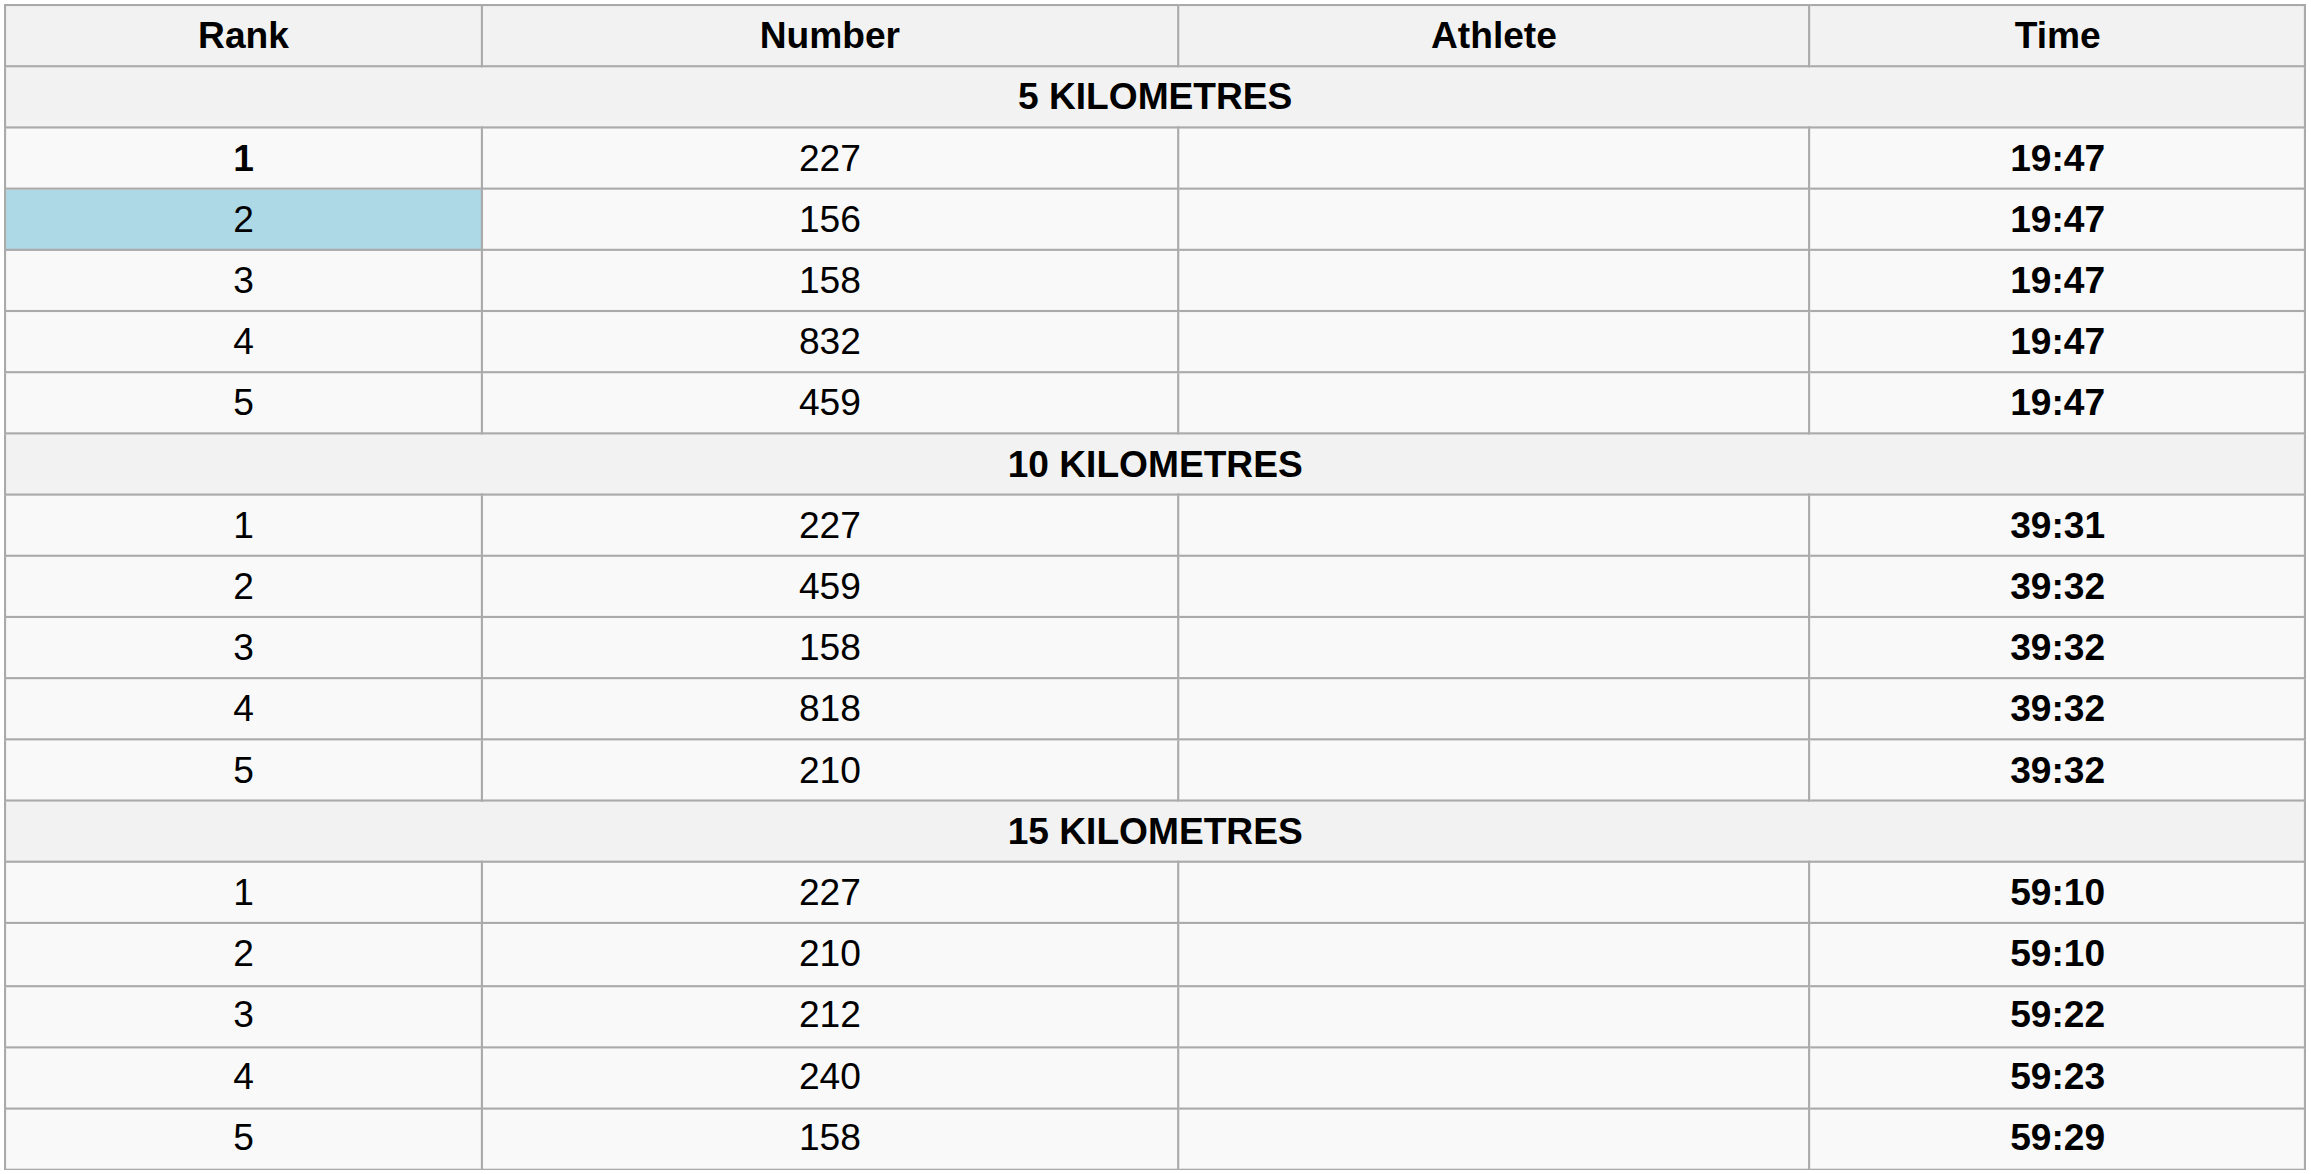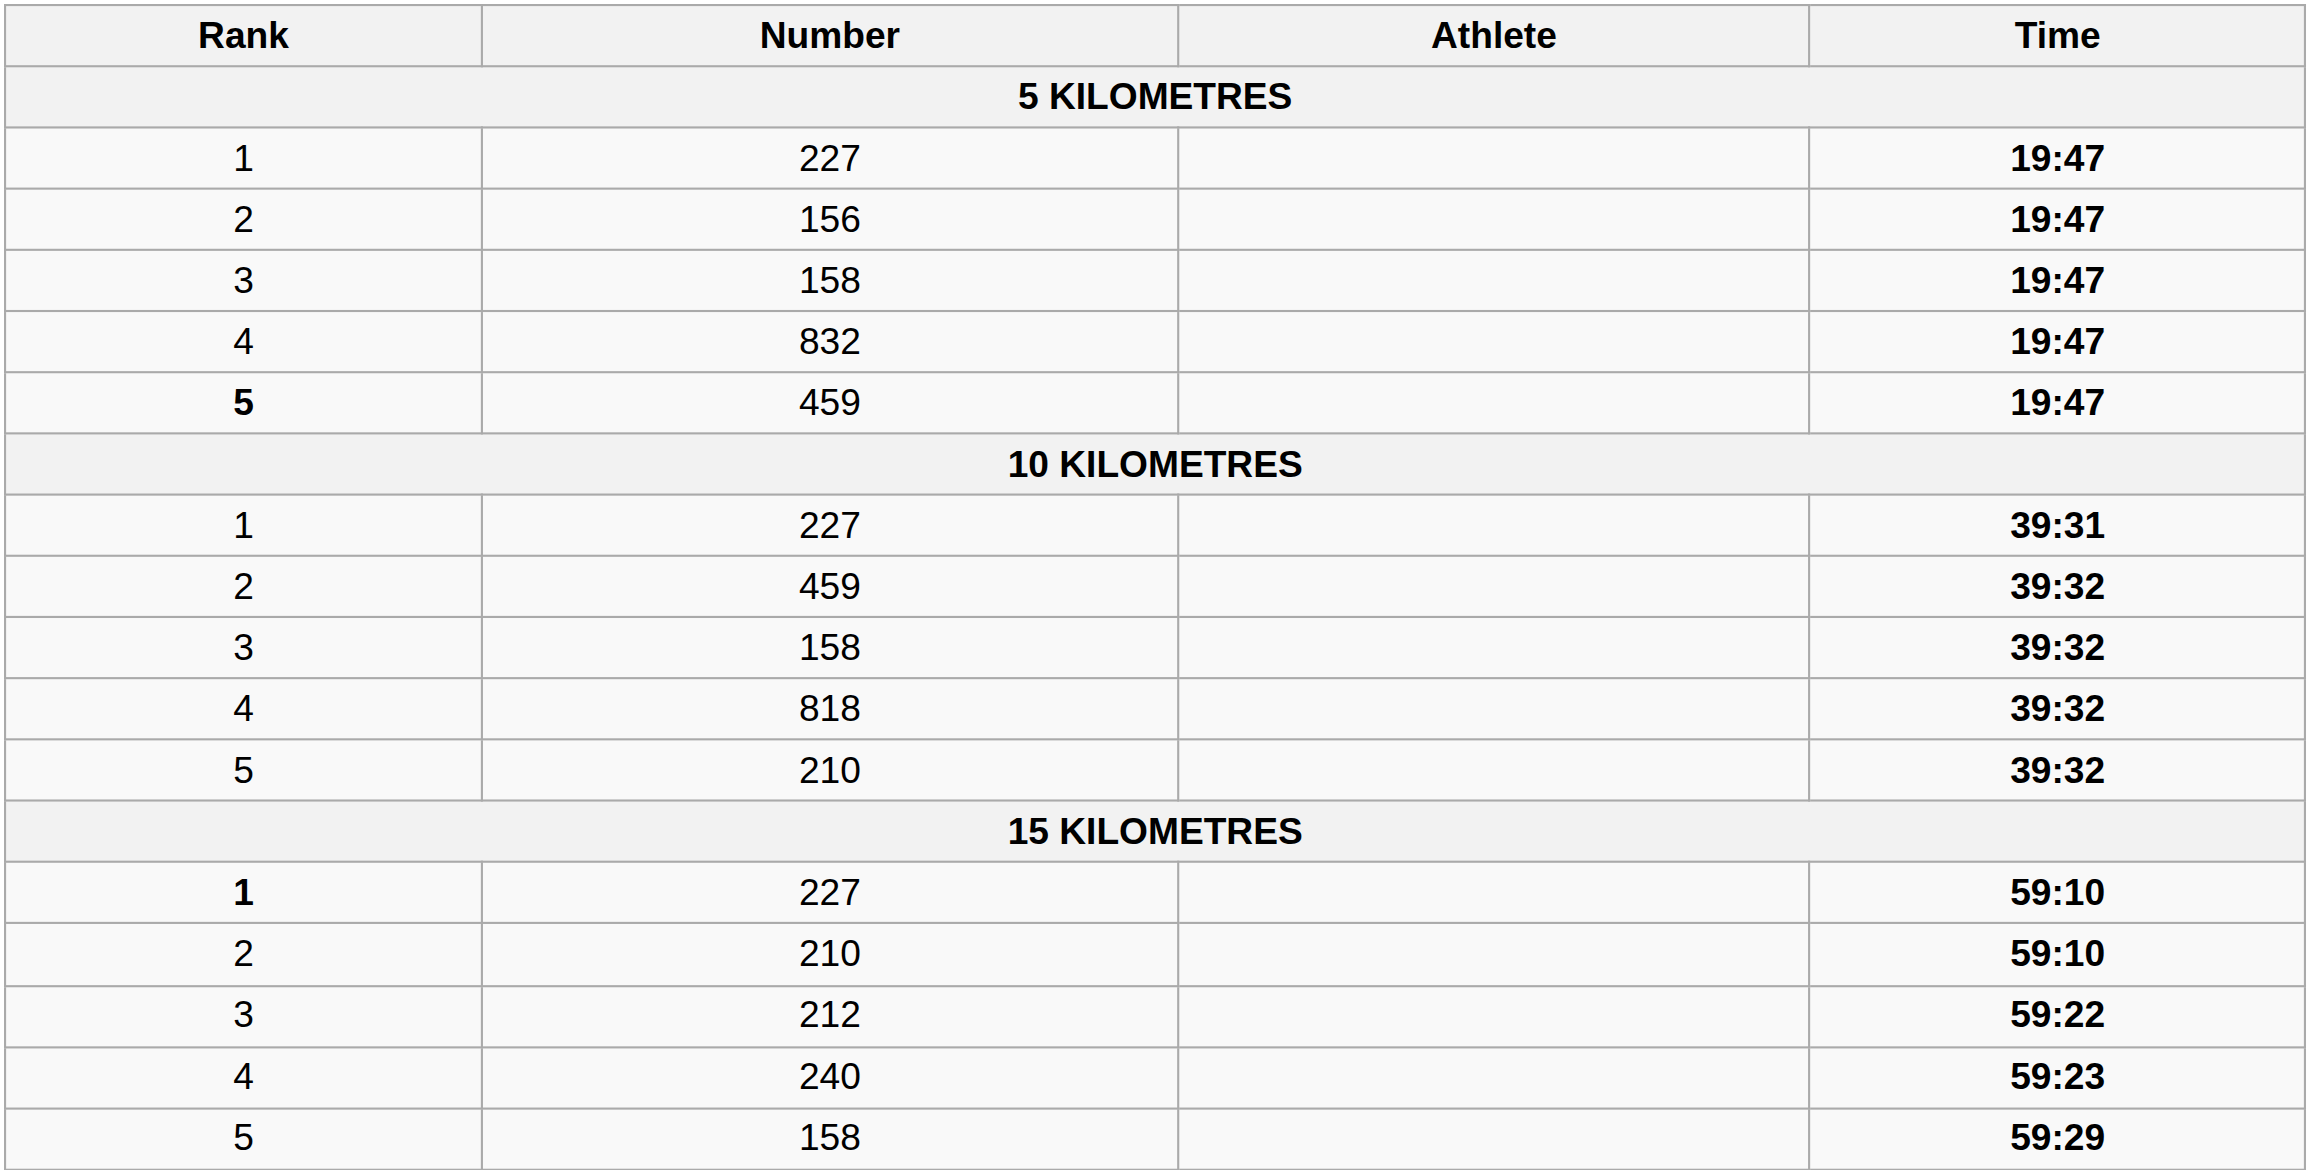(244, 157) bold -> (244, 157) normal
(244, 218) lightblue background -> (244, 218) no background
(244, 402) normal -> (244, 402) bold
(244, 892) normal -> (244, 892) bold
